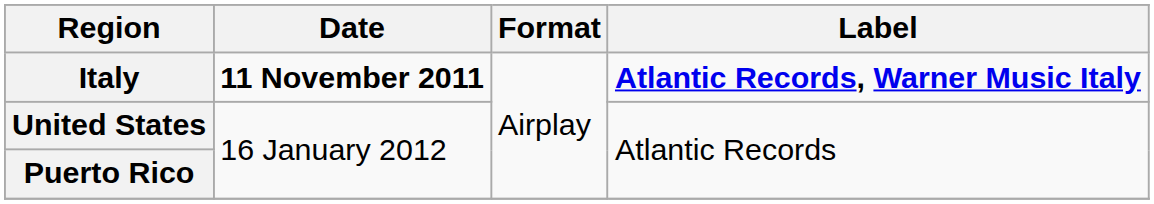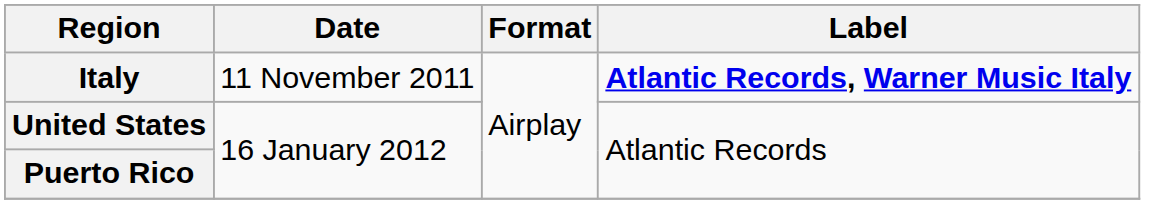(352, 76) bold -> (347, 76) normal
